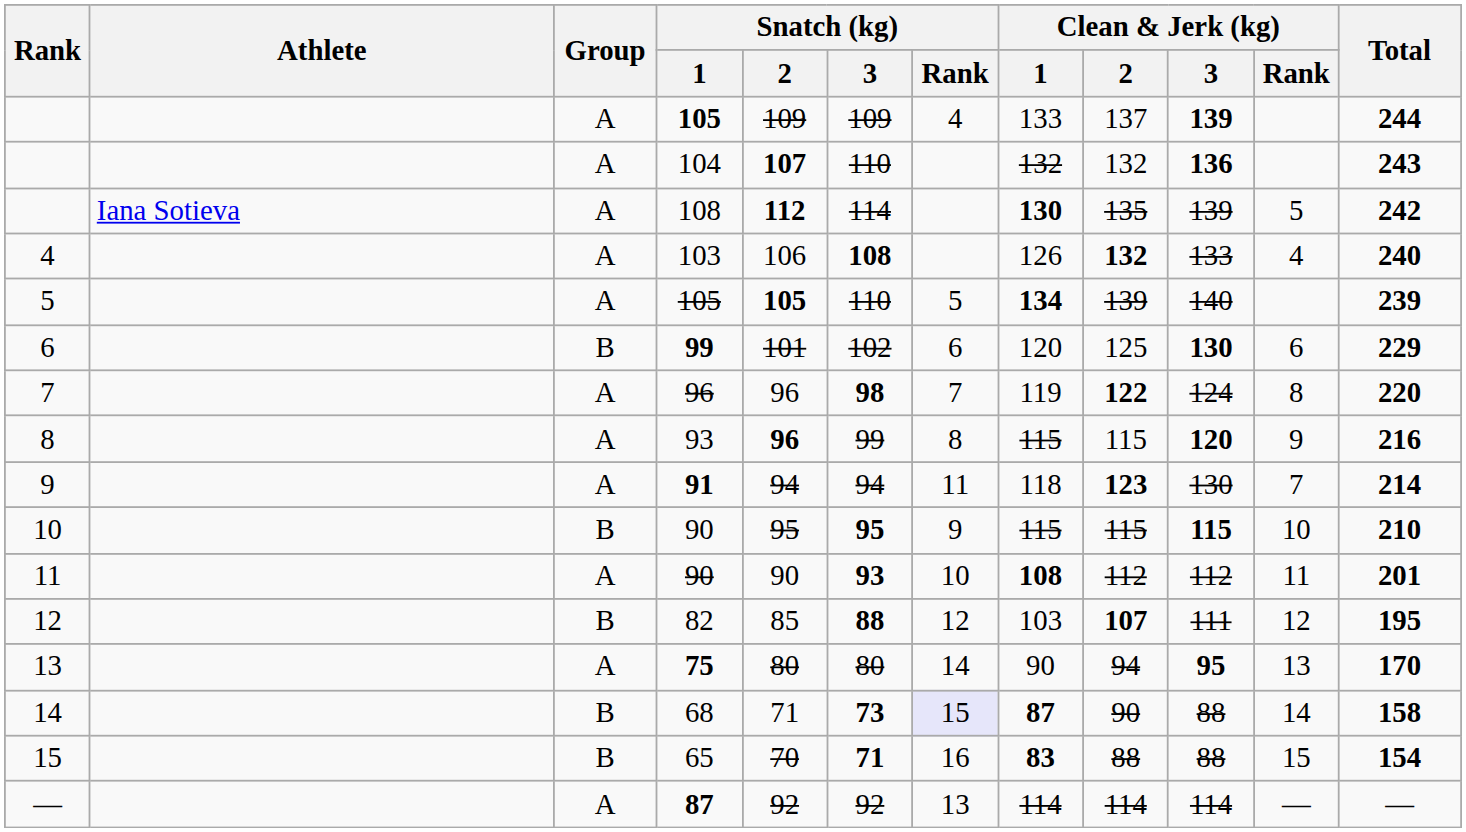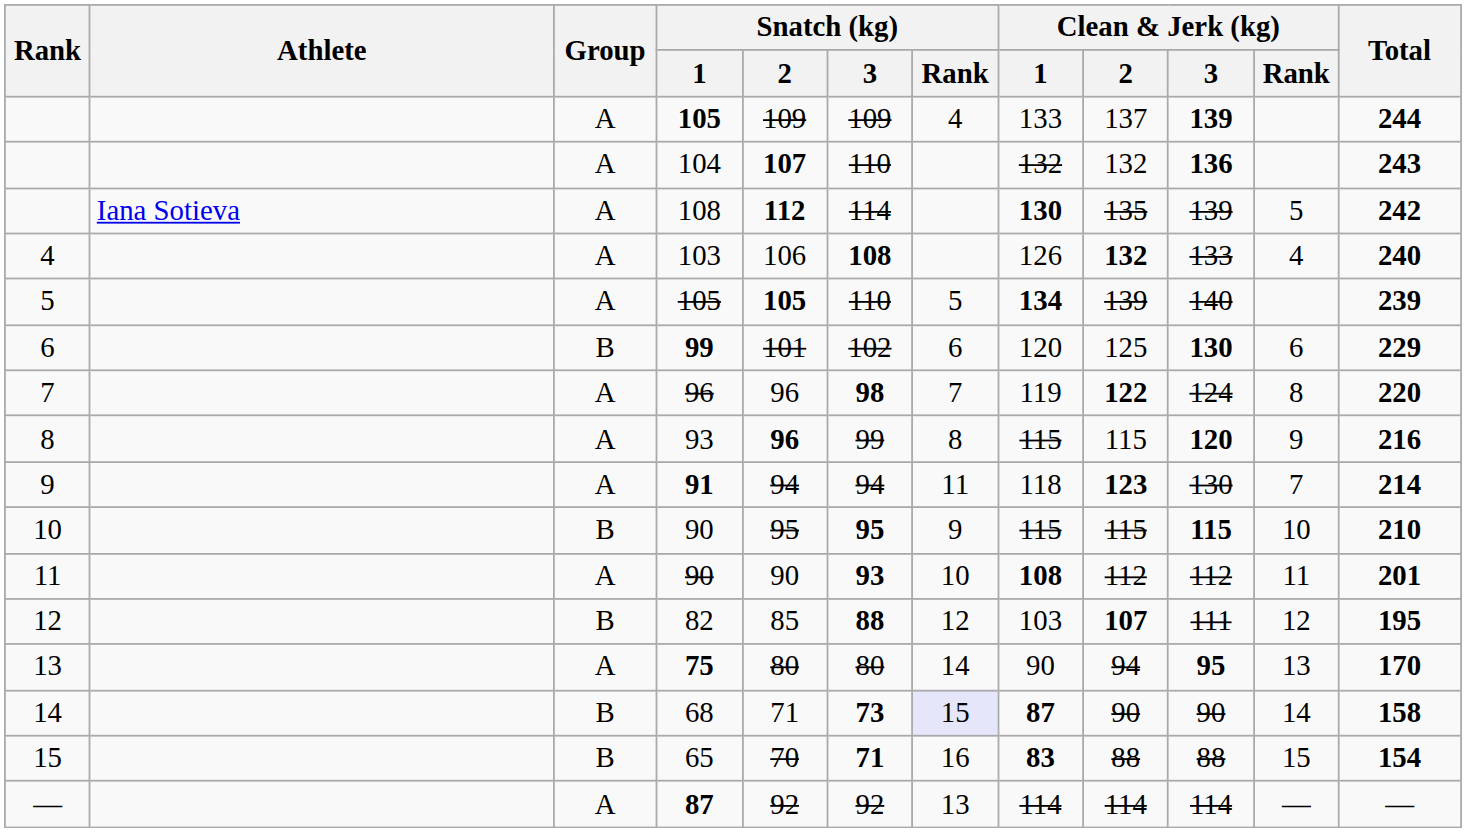(1211, 712) 88 -> (1211, 712) 90
